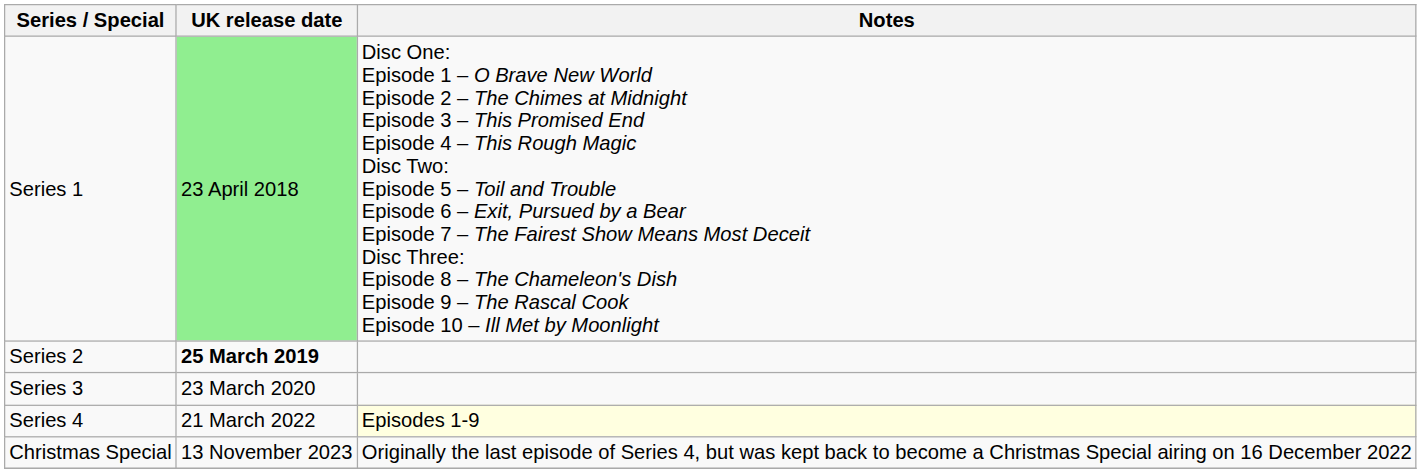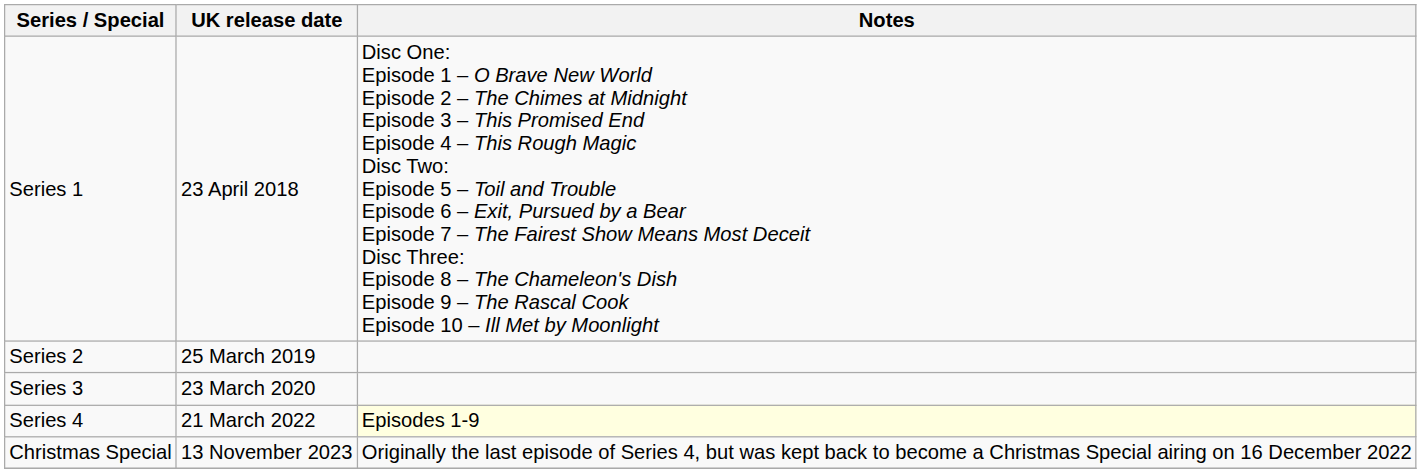(240, 188) lightgreen background -> (240, 188) no background
(250, 356) bold -> (248, 356) normal
